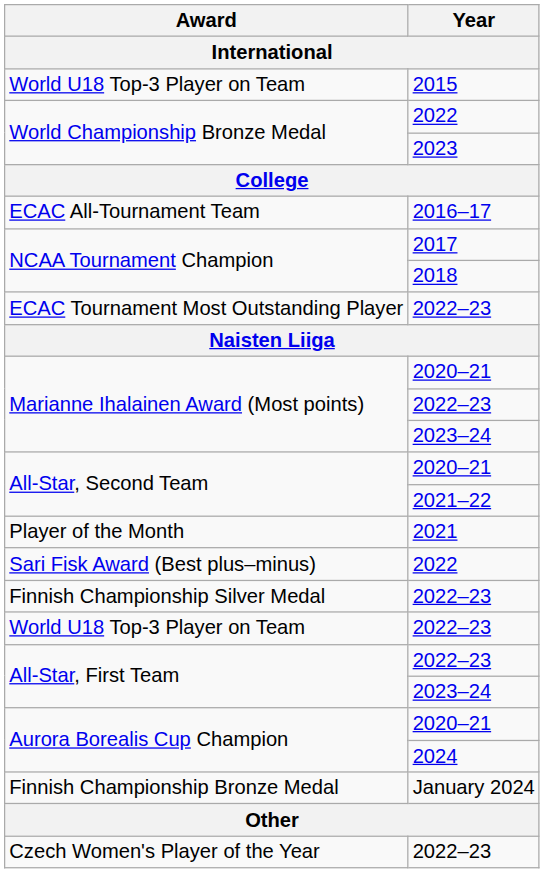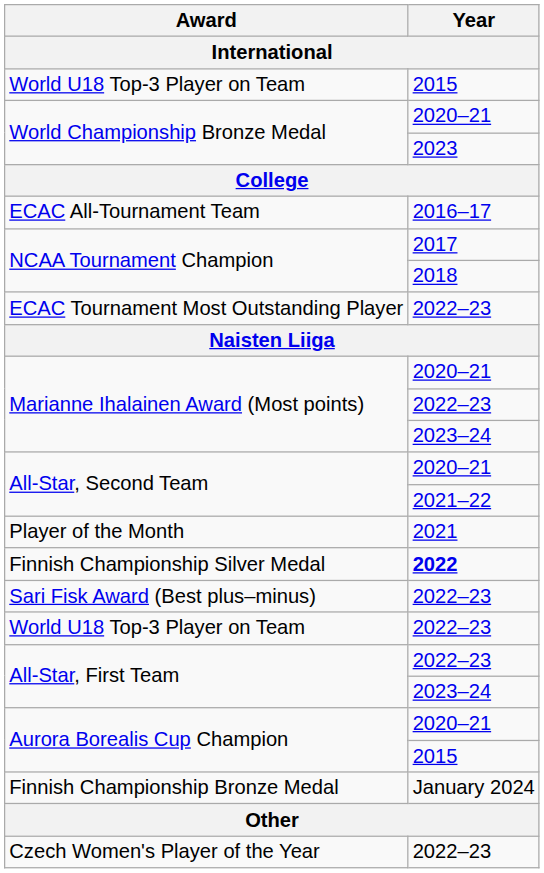(435, 116) 2022 -> (452, 116) 2020–21
(163, 564) Sari Fisk Award (Best plus–minus) -> (167, 564) Finnish Championship Silver Medal
(435, 564) normal -> (435, 564) bold
(167, 595) Finnish Championship Silver Medal -> (163, 595) Sari Fisk Award (Best plus–minus)
(435, 755) 2024 -> (435, 755) 2015
